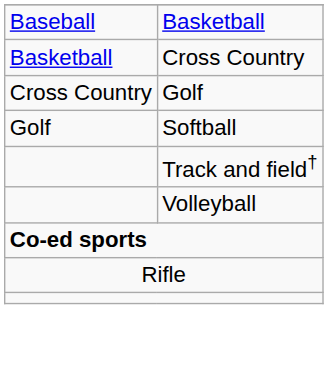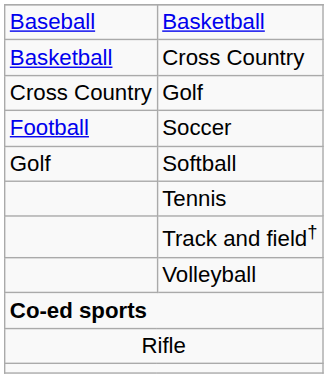+ row: (197, 127)
+ row: (194, 198)
